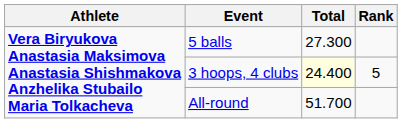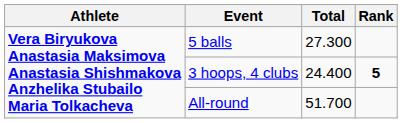(328, 73) lightyellow background -> (328, 73) no background
(376, 73) normal -> (376, 73) bold
